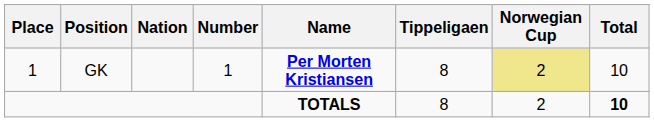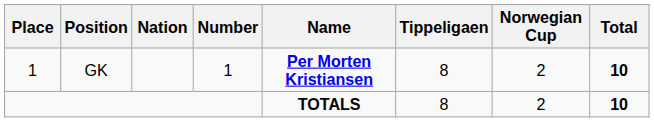(541, 70) khaki background -> (541, 70) no background
(619, 70) normal -> (619, 70) bold
